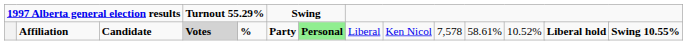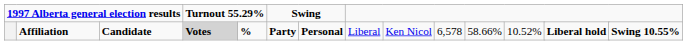(322, 31) lightgreen background -> (322, 31) no background
(450, 31) 7,578 -> (450, 31) 6,578
(485, 31) 58.61% -> (485, 31) 58.66%
